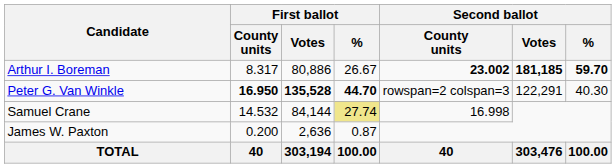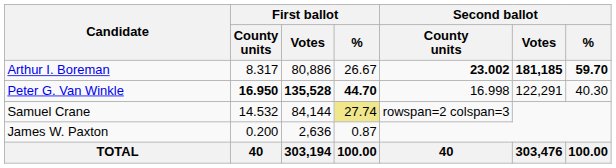(446, 91) rowspan=2 colspan=3 -> (490, 91) 16.998
(490, 111) 16.998 -> (446, 111) rowspan=2 colspan=3
